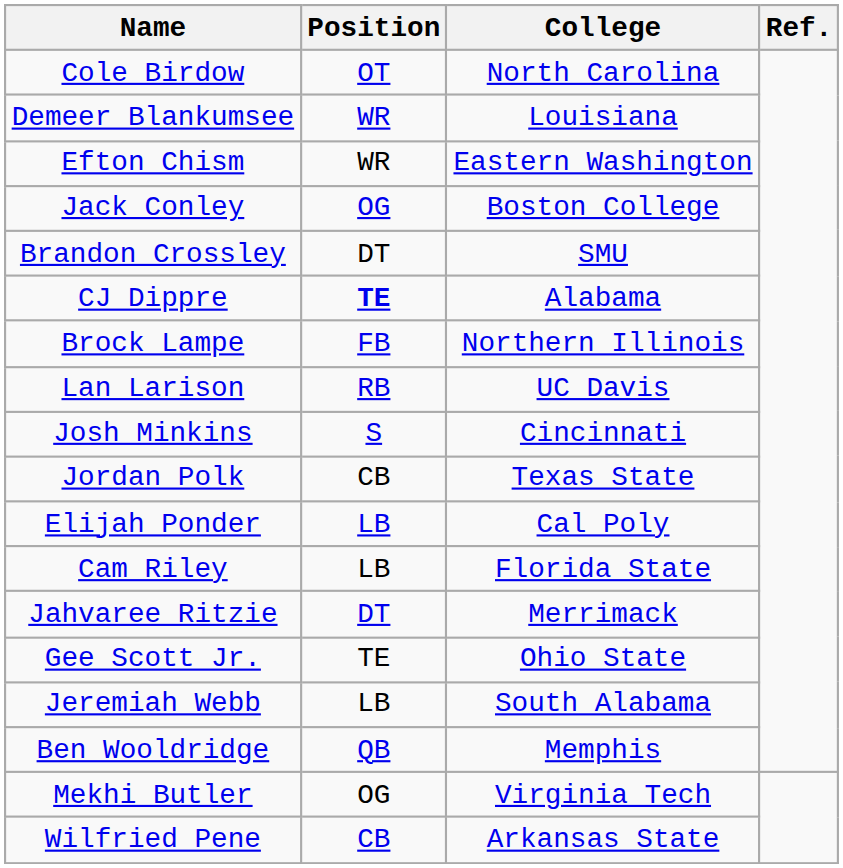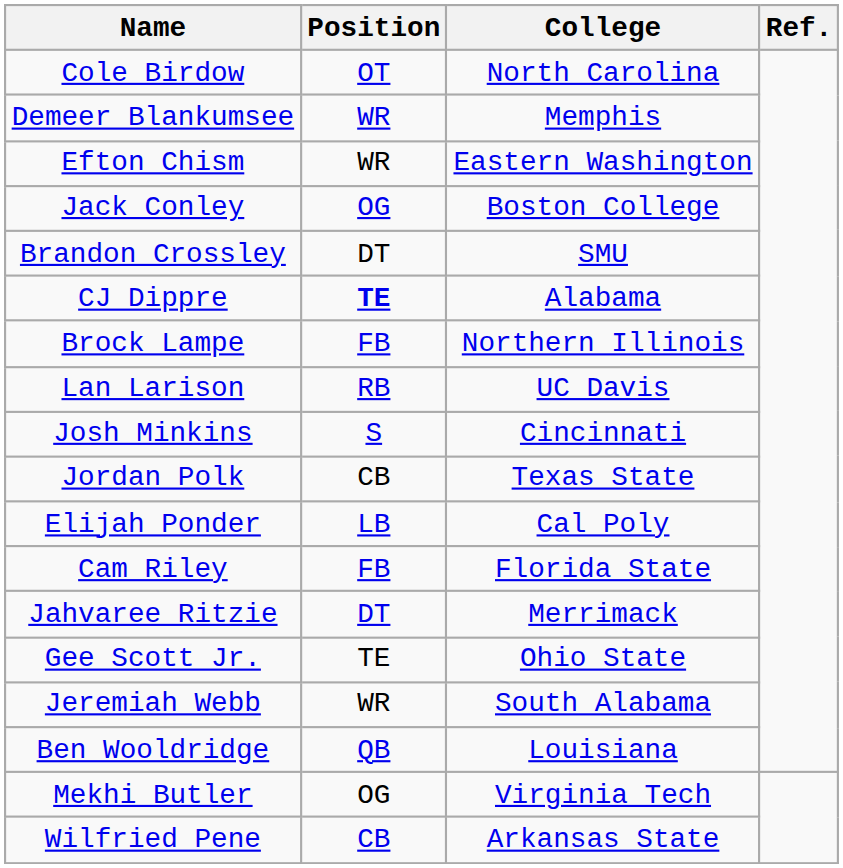(603, 118) Louisiana -> (603, 118) Memphis
(374, 569) LB -> (374, 569) FB
(374, 705) LB -> (374, 705) WR
(603, 750) Memphis -> (603, 750) Louisiana
